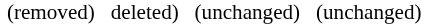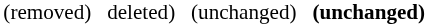(369, 11) normal -> (369, 11) bold
